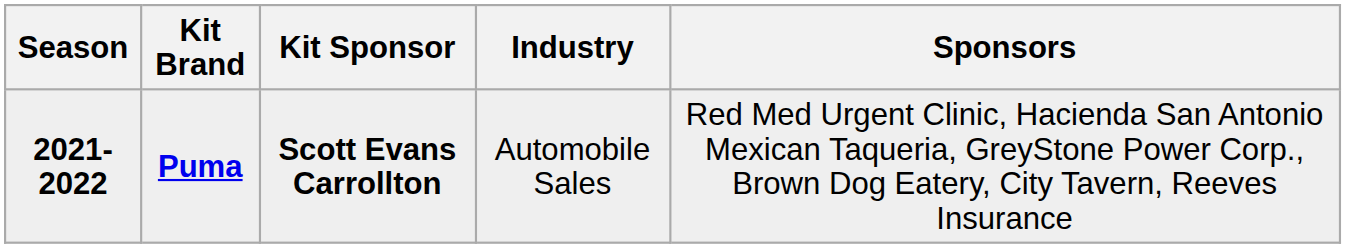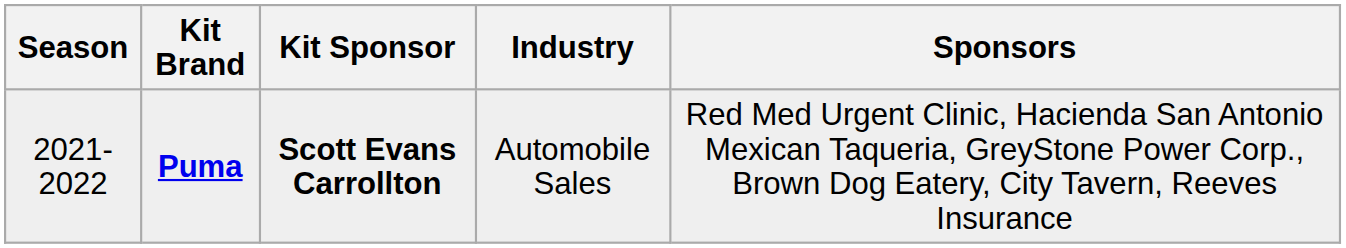(73, 166) bold -> (73, 166) normal
